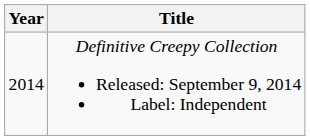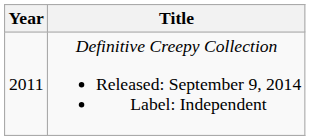(26, 83) 2014 -> (26, 83) 2011
